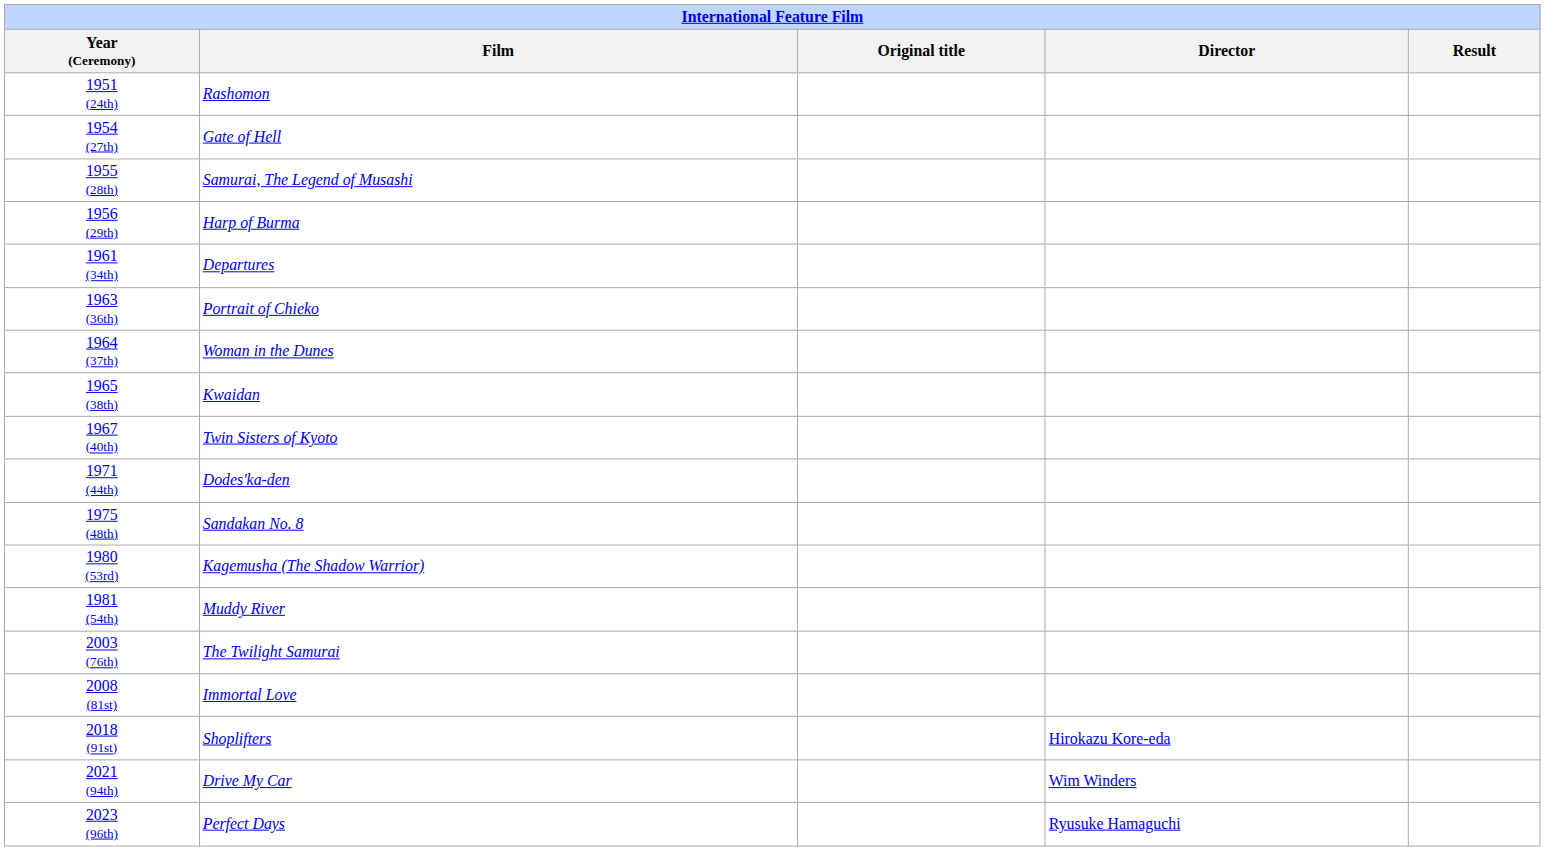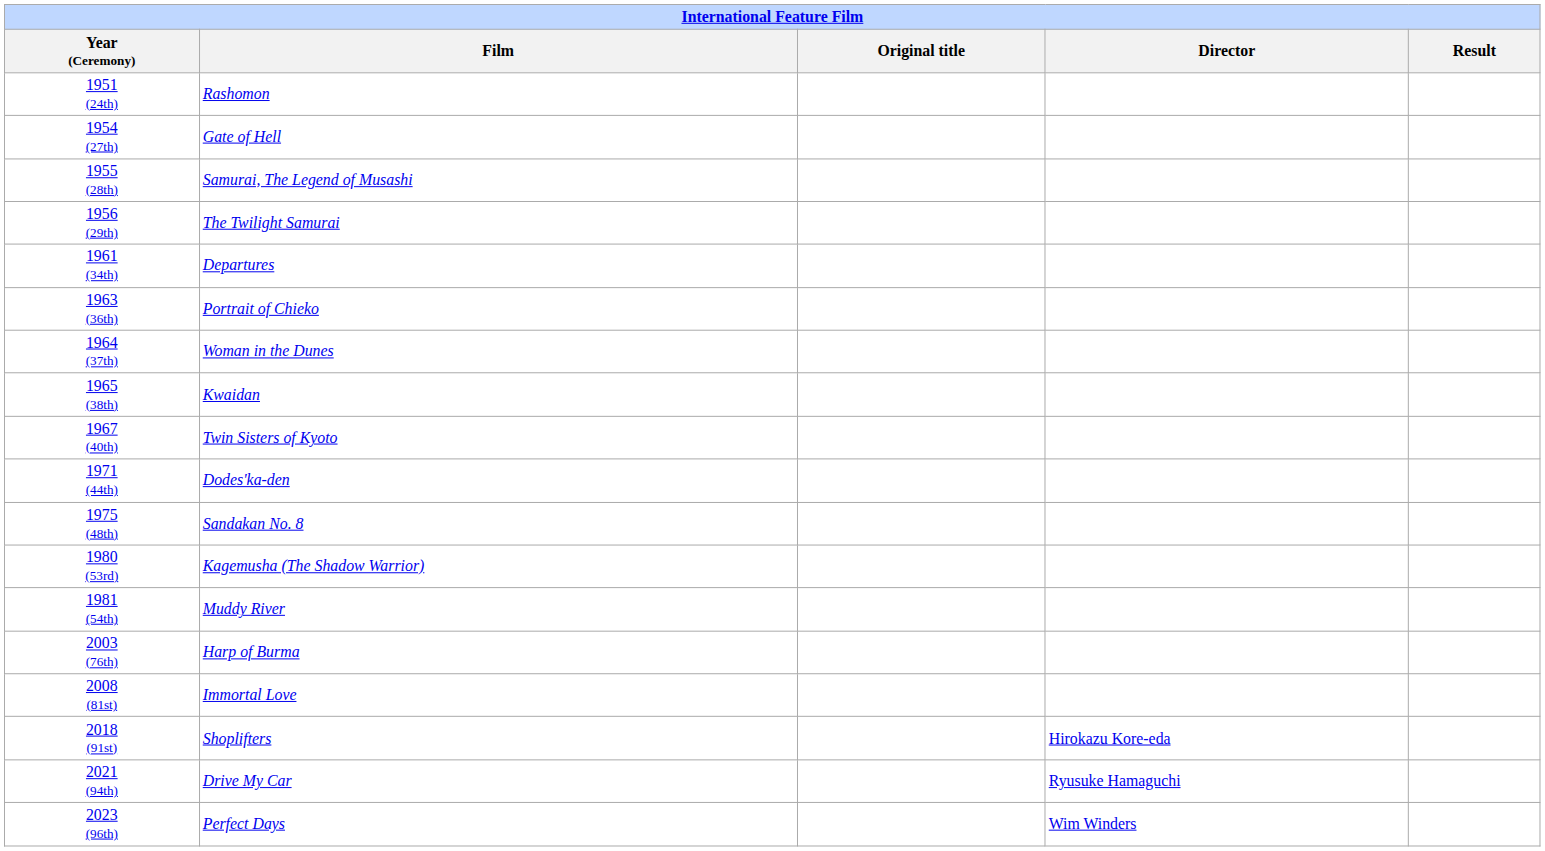(251, 222) Harp of Burma -> (271, 222) The Twilight Samurai
(271, 652) The Twilight Samurai -> (251, 652) Harp of Burma
(1093, 781) Wim Winders -> (1115, 781) Ryusuke Hamaguchi
(1115, 824) Ryusuke Hamaguchi -> (1093, 824) Wim Winders
